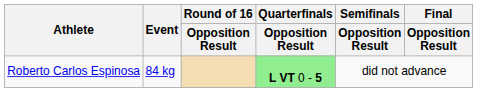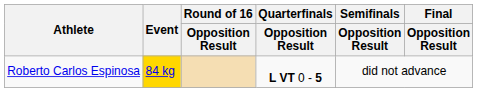(160, 72) no background -> (160, 72) gold background
(296, 79) lightgreen background -> (296, 79) no background
